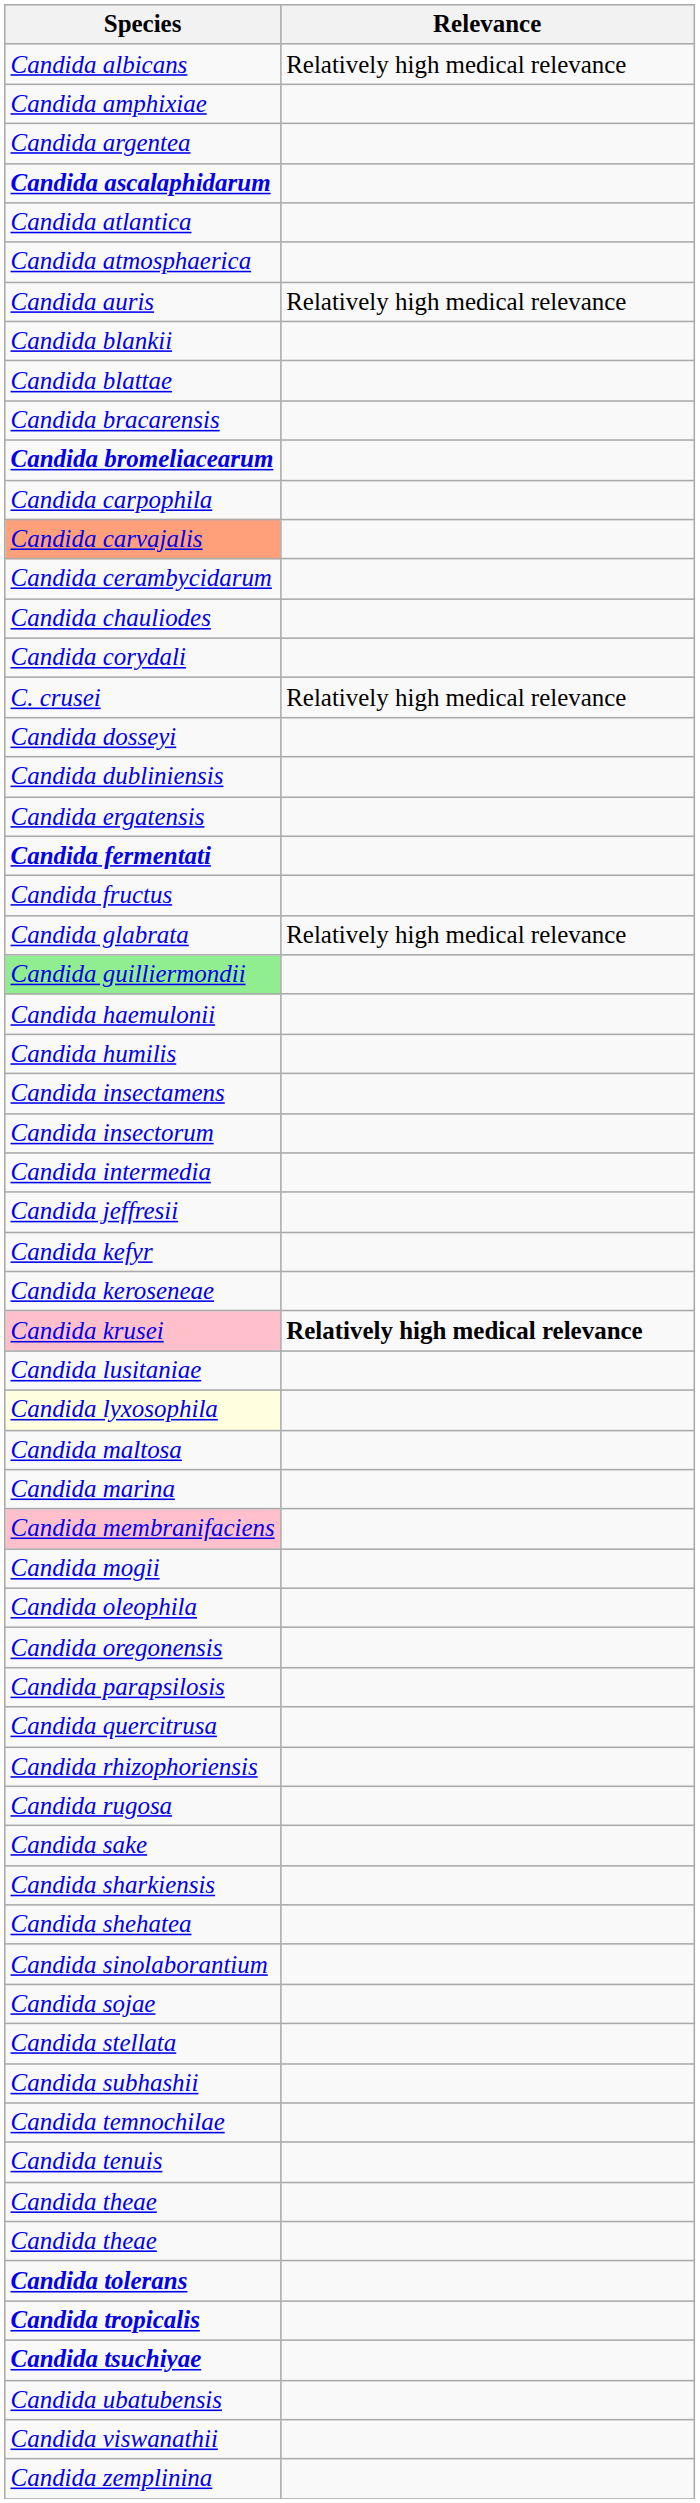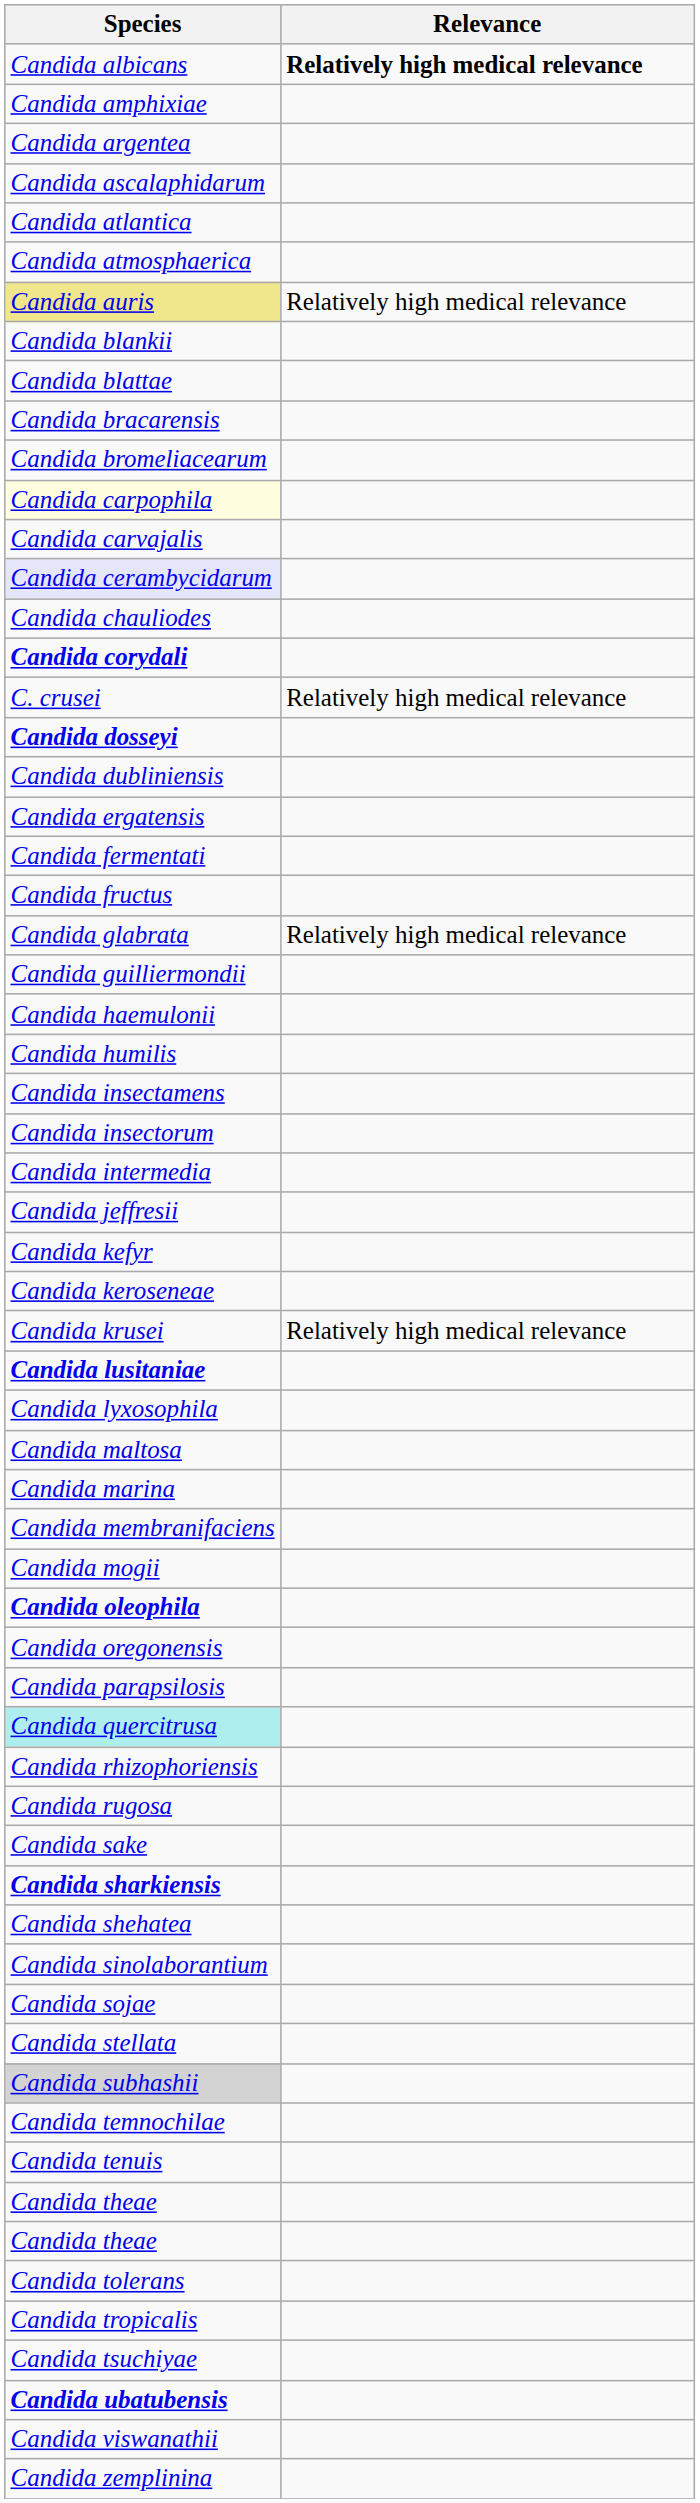(456, 63) normal -> (464, 63) bold
(141, 182) bold -> (138, 182) normal
(82, 301) no background -> (82, 301) khaki background
(142, 459) bold -> (139, 459) normal
(111, 499) no background -> (111, 499) lightyellow background
(107, 538) lightsalmon background -> (107, 538) no background
(141, 578) no background -> (141, 578) lavender background
(98, 657) normal -> (99, 657) bold
(93, 736) normal -> (94, 736) bold
(111, 855) bold -> (108, 855) normal
(128, 974) lightgreen background -> (128, 974) no background
(87, 1330) pink background -> (87, 1330) no background
(464, 1330) bold -> (456, 1330) normal
(106, 1370) normal -> (108, 1370) bold
(114, 1409) lightyellow background -> (114, 1409) no background
(143, 1528) pink background -> (143, 1528) no background
(104, 1607) normal -> (105, 1607) bold
(114, 1726) no background -> (114, 1726) paleturquoise background
(113, 1884) normal -> (116, 1884) bold
(104, 2082) no background -> (104, 2082) lightgrey background
(99, 2280) bold -> (98, 2280) normal
(105, 2320) bold -> (104, 2320) normal
(106, 2359) bold -> (104, 2359) normal
(116, 2399) normal -> (119, 2399) bold
